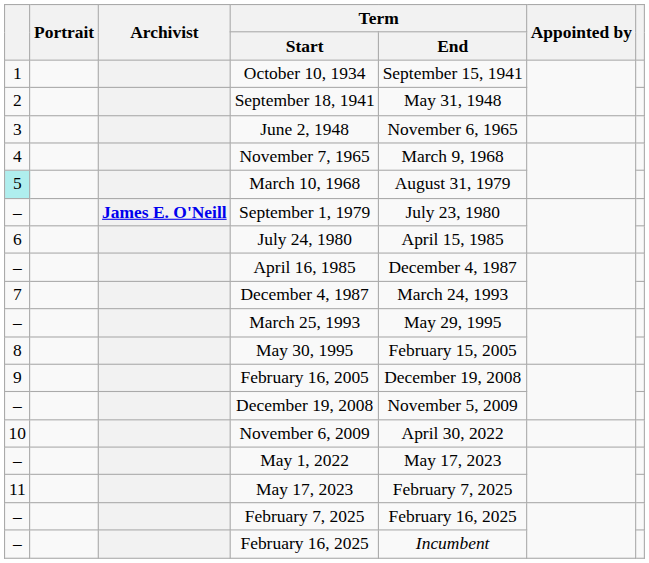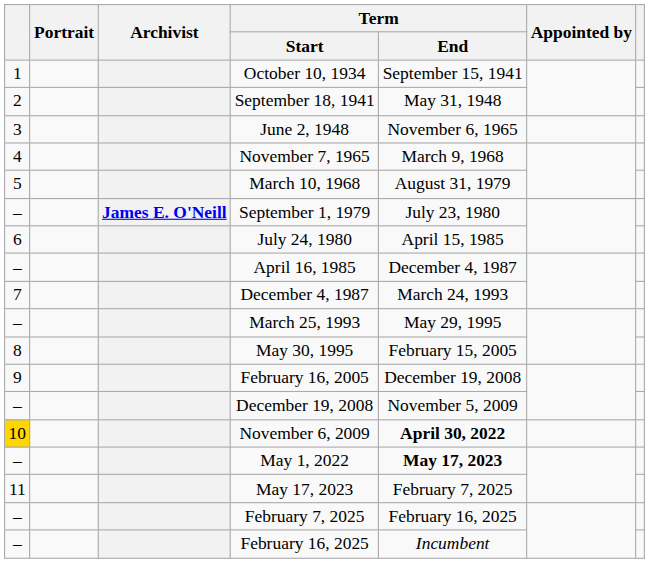(17, 184) paleturquoise background -> (17, 184) no background
(17, 433) no background -> (17, 433) gold background
(453, 433) normal -> (453, 433) bold
(453, 460) normal -> (453, 460) bold
